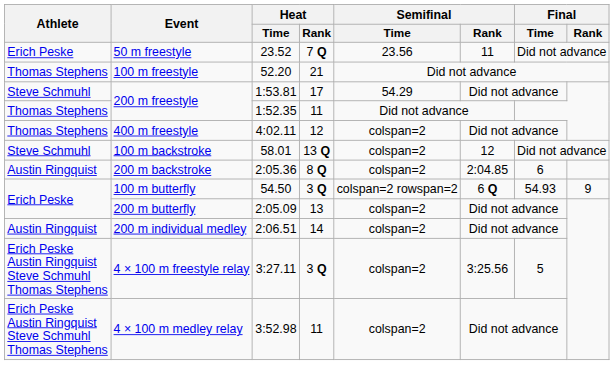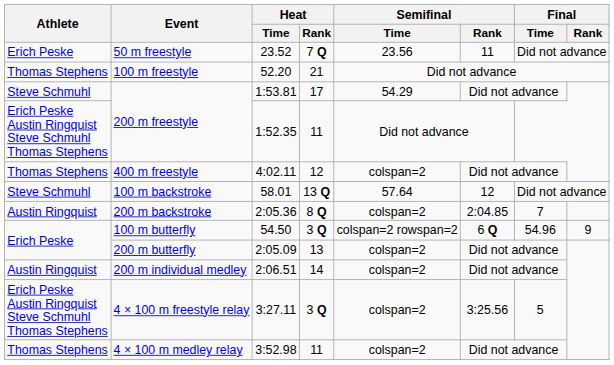(58, 111) Thomas Stephens -> (58, 132) Erich Peske Austin Ringquist Steve Schmuhl Thomas Stephens
(397, 150) colspan=2 -> (397, 192) 57.64
(540, 170) 6 -> (540, 211) 7
(540, 190) 54.93 -> (540, 231) 54.96
(58, 330) Erich Peske Austin Ringquist Steve Schmuhl Thomas Stephens -> (58, 350) Thomas Stephens
